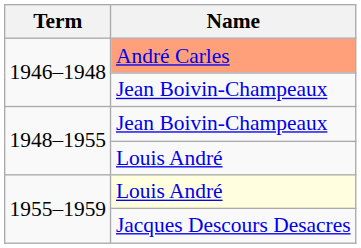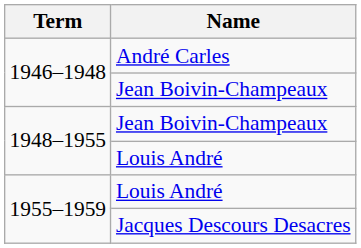(173, 55) lightsalmon background -> (173, 55) no background
(169, 191) lightyellow background -> (169, 191) no background
